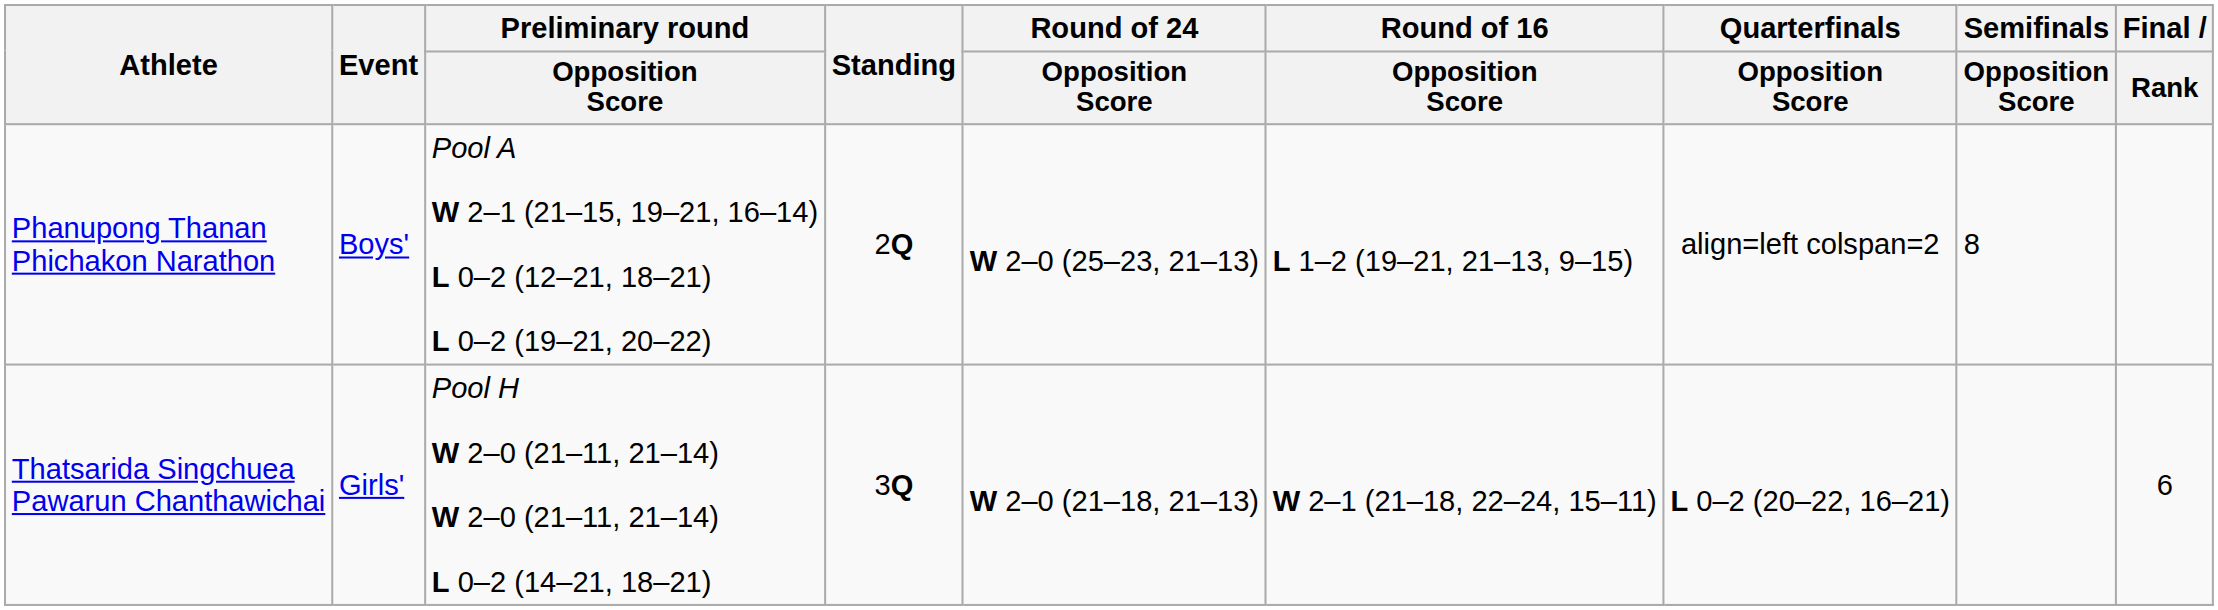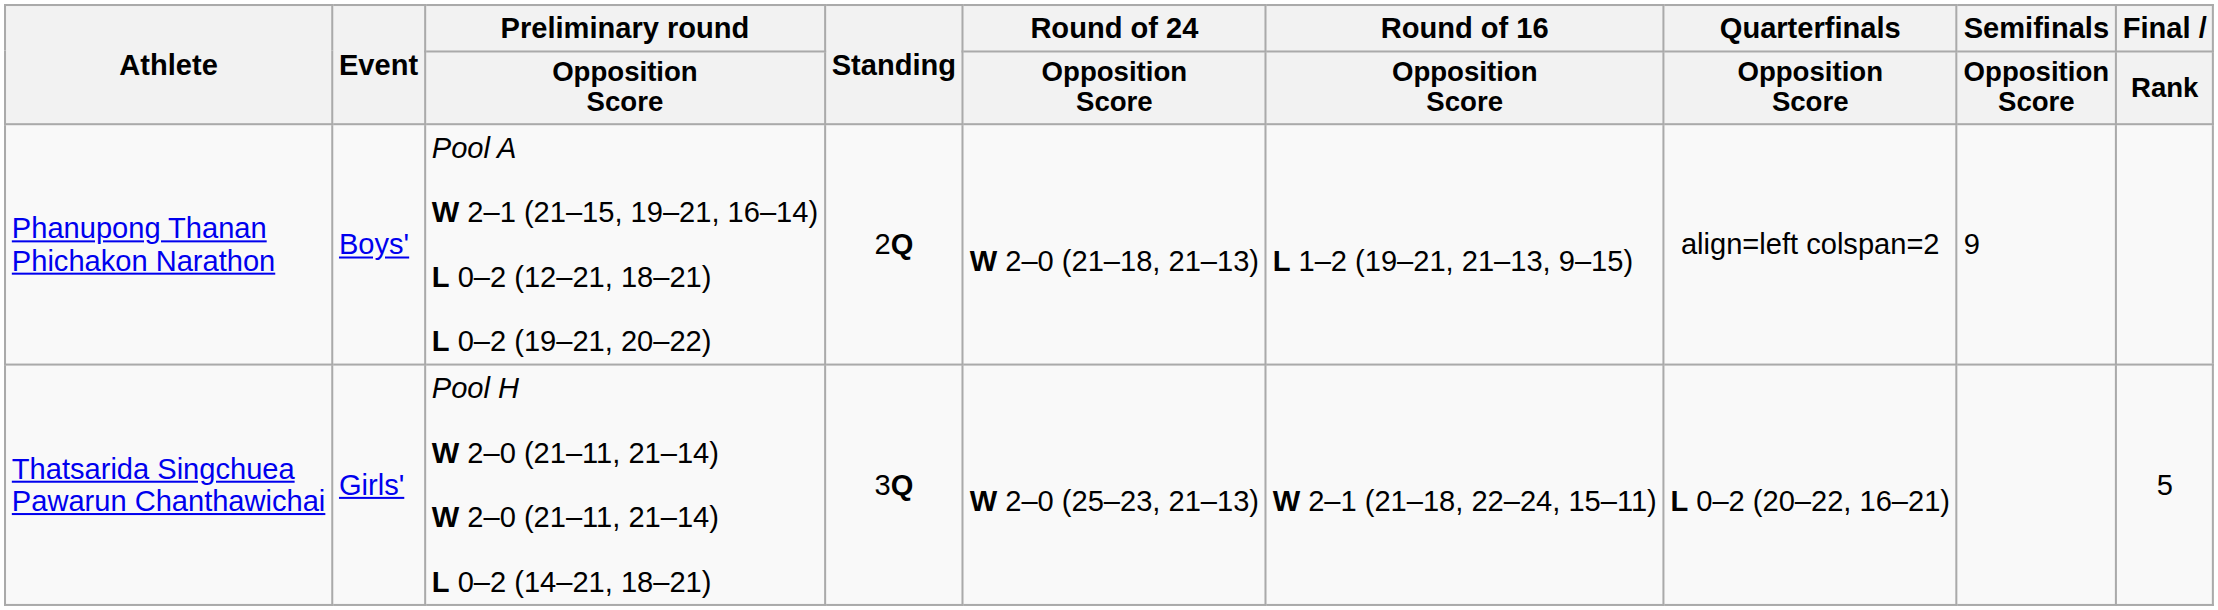(1114, 261) W 2–0 (25–23, 21–13) -> (1114, 261) W 2–0 (21–18, 21–13)
(1972, 245) 8 -> (1972, 245) 9
(1114, 501) W 2–0 (21–18, 21–13) -> (1114, 501) W 2–0 (25–23, 21–13)
(2165, 485) 6 -> (2165, 485) 5
